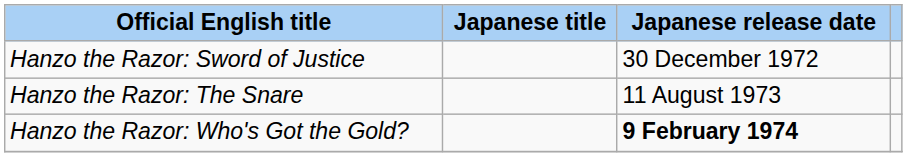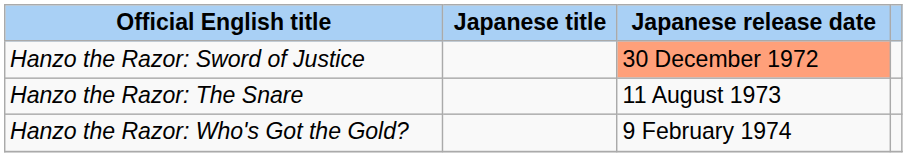(721, 59) no background -> (721, 59) lightsalmon background
(710, 132) bold -> (707, 132) normal
